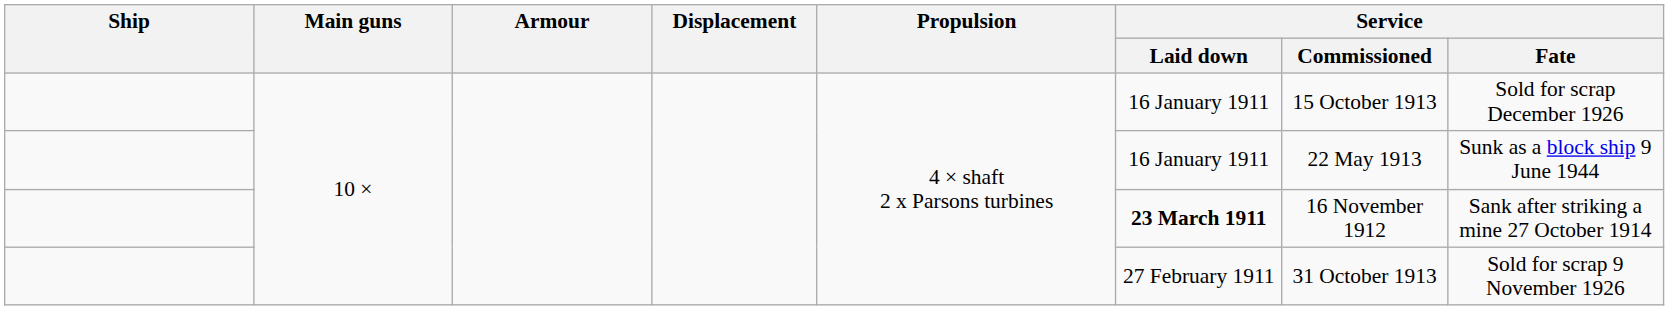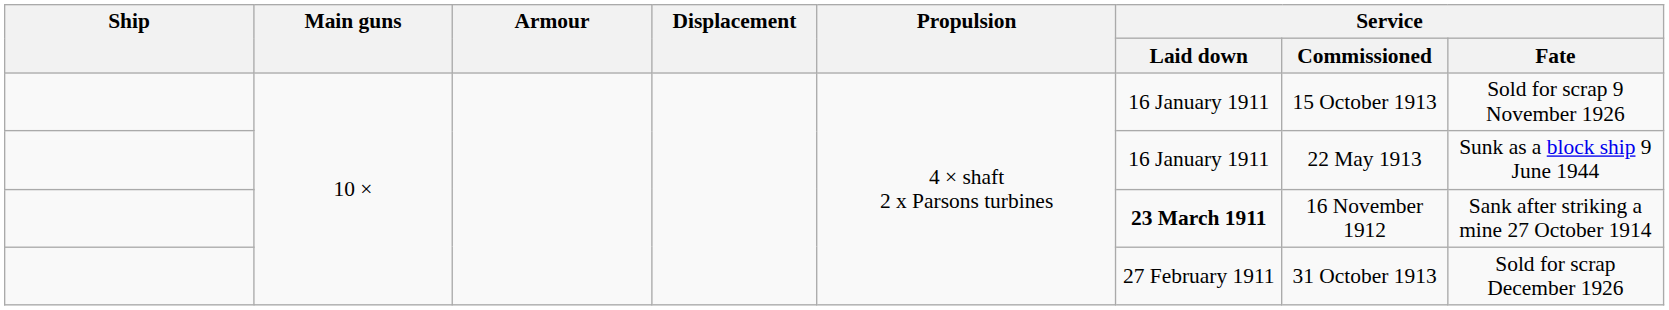(1555, 101) Sold for scrap December 1926 -> (1555, 101) Sold for scrap 9 November 1926
(1555, 275) Sold for scrap 9 November 1926 -> (1555, 275) Sold for scrap December 1926
